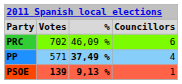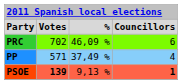(90, 57) bold -> (90, 57) normal
(93, 72) bold -> (93, 72) normal
(173, 72) normal -> (173, 72) bold
